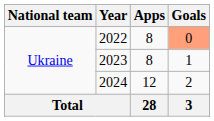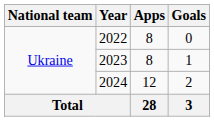(189, 37) lightsalmon background -> (189, 37) no background
